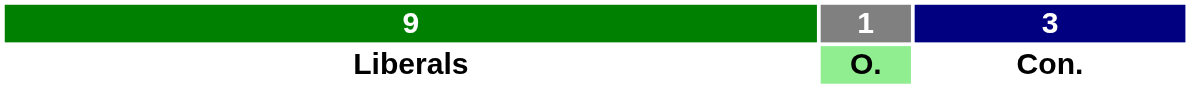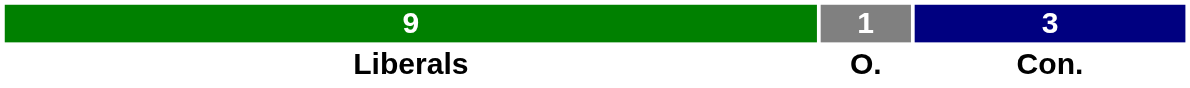(866, 64) lightgreen background -> (866, 64) no background
